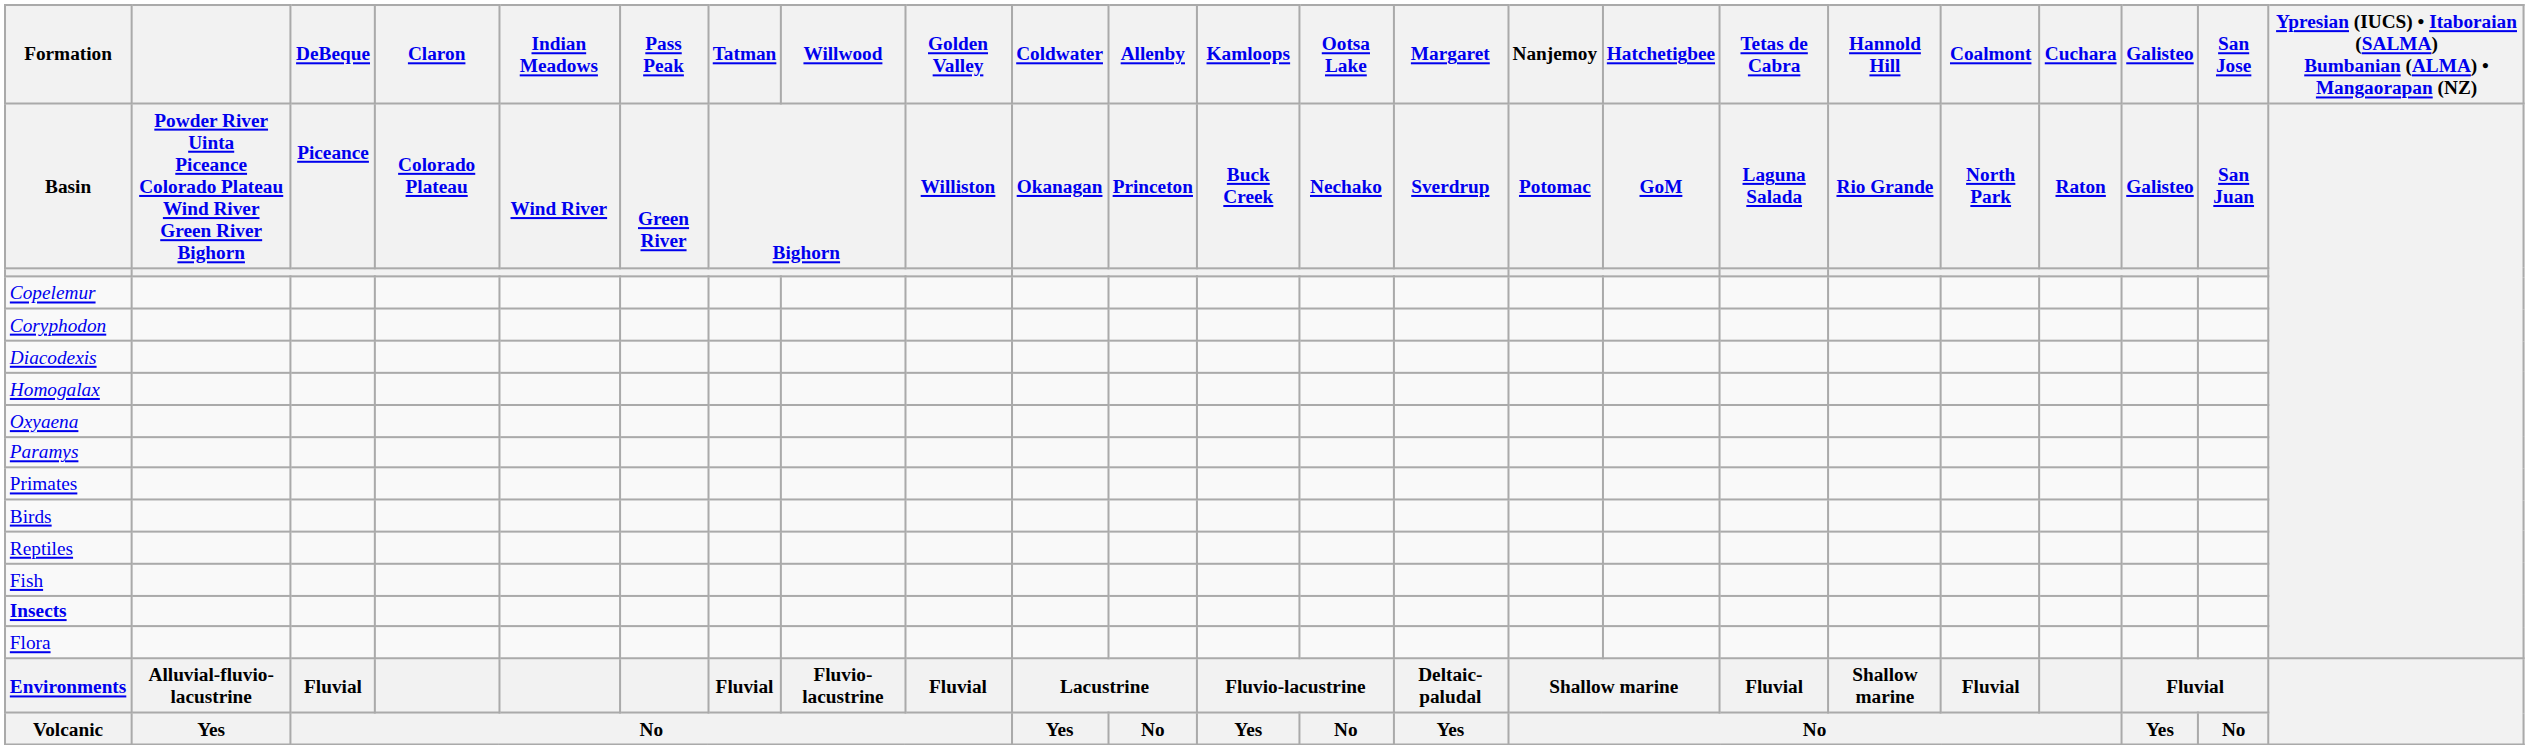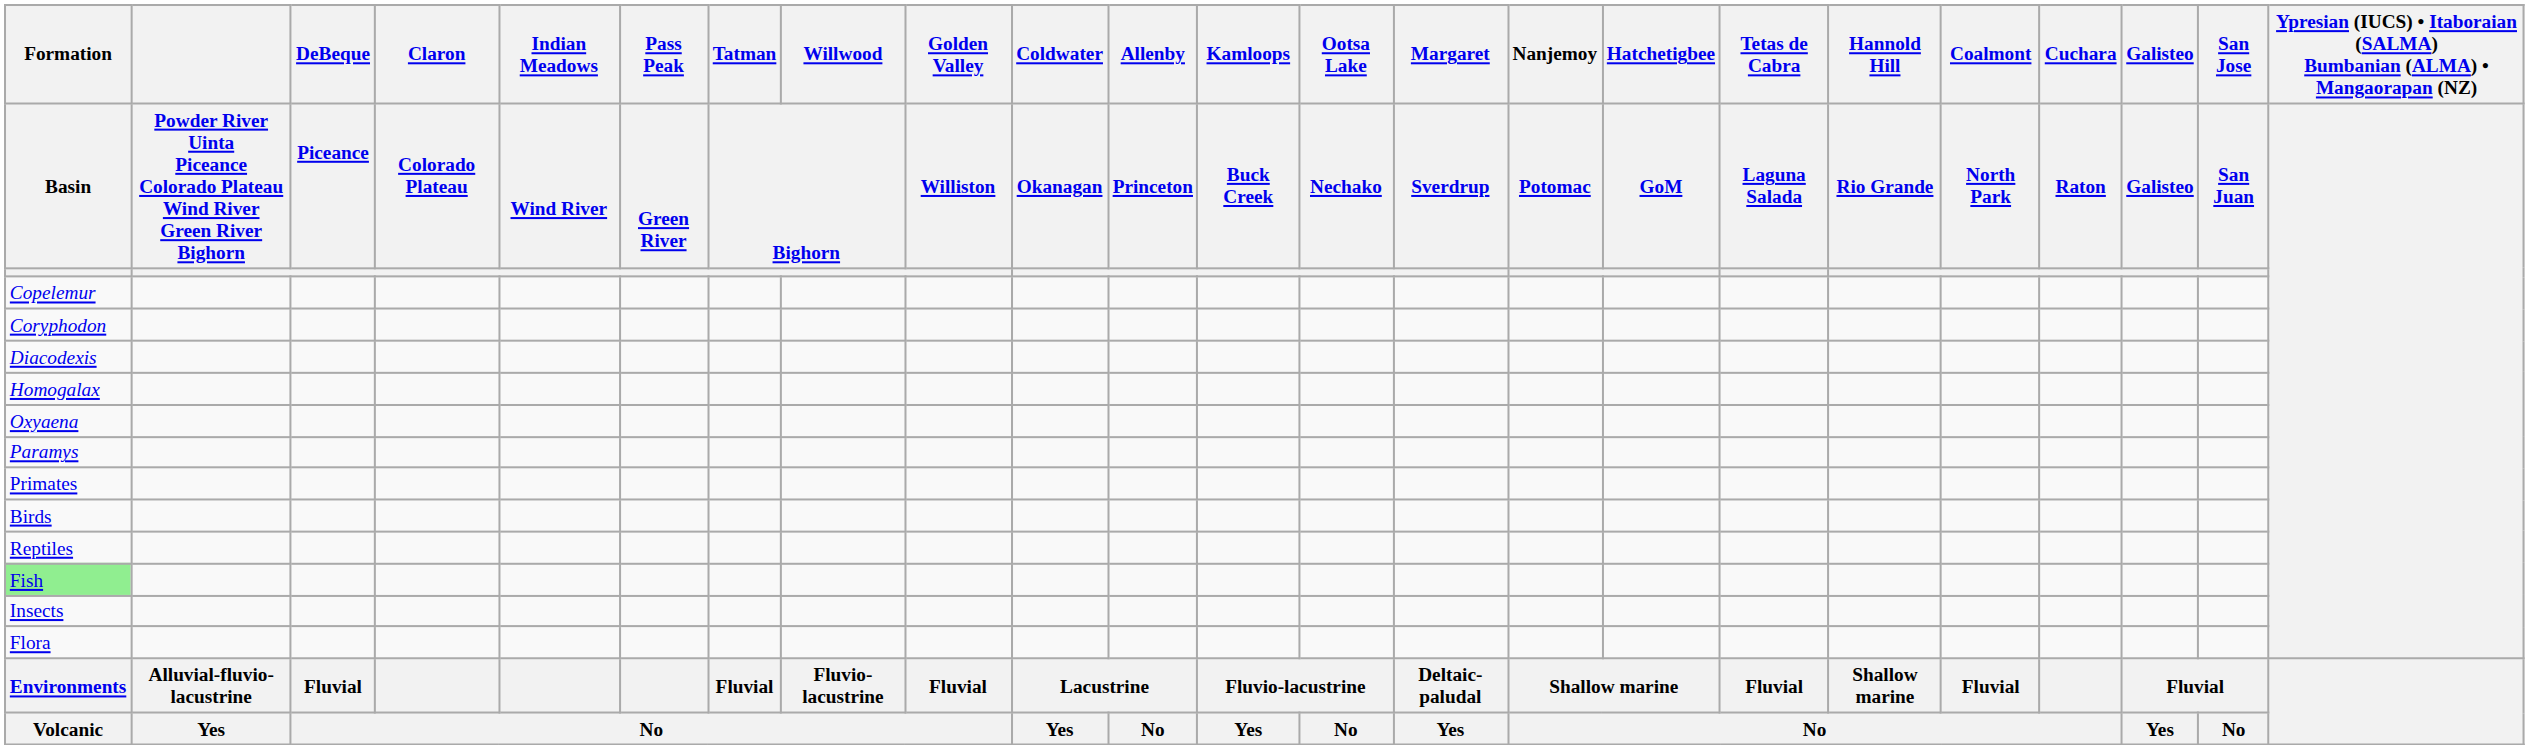(26, 579) no background -> (26, 579) lightgreen background
(38, 611) bold -> (37, 611) normal
